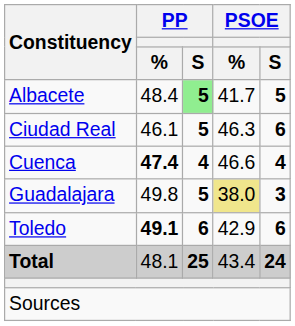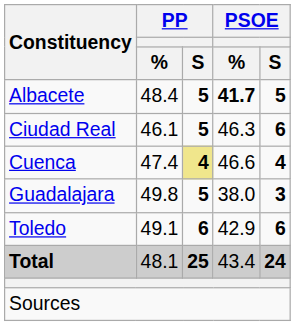(203, 96) lightgreen background -> (203, 96) no background
(237, 96) normal -> (237, 96) bold
(159, 162) bold -> (159, 162) normal
(203, 162) no background -> (203, 162) khaki background
(237, 195) khaki background -> (237, 195) no background
(159, 228) bold -> (159, 228) normal
